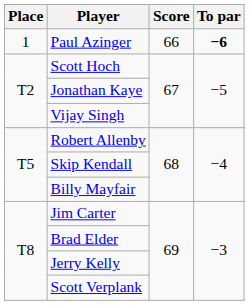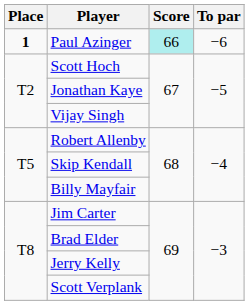(26, 41) normal -> (26, 41) bold
(171, 41) no background -> (171, 41) paleturquoise background
(219, 41) bold -> (219, 41) normal
